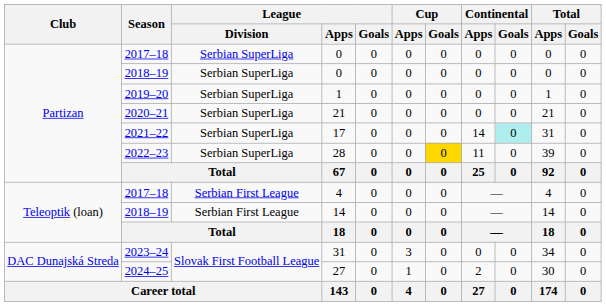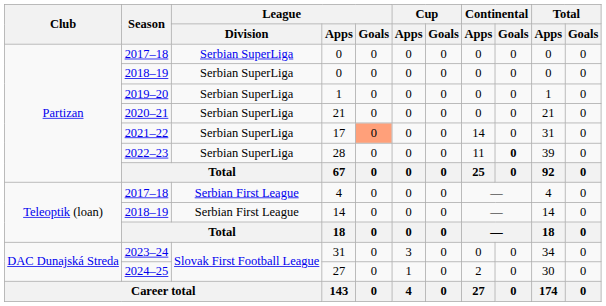(374, 133) no background -> (374, 133) lightsalmon background
(513, 133) paleturquoise background -> (513, 133) no background
(444, 152) gold background -> (444, 152) no background
(513, 152) normal -> (513, 152) bold
